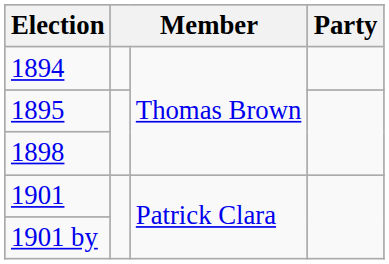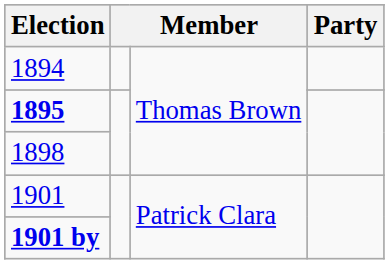(38, 110) normal -> (38, 110) bold
(54, 237) normal -> (55, 237) bold
